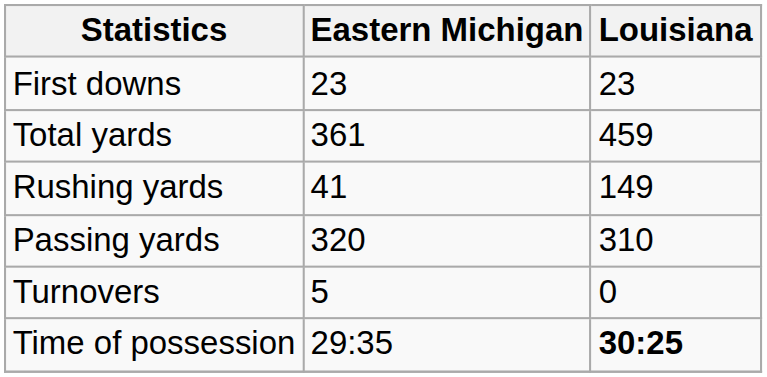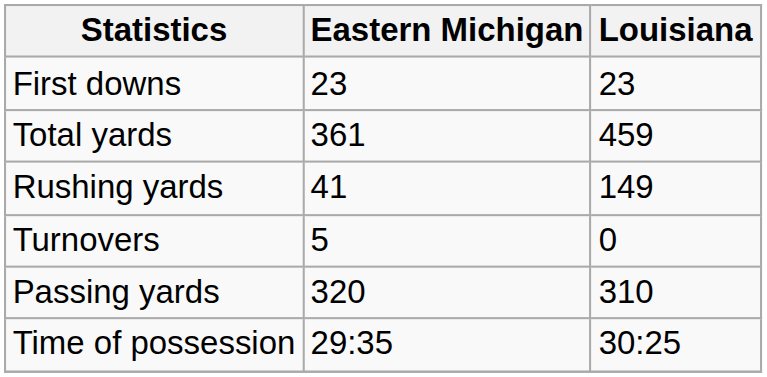rows swapped: (116, 239) <-> (86, 291)
(641, 344) bold -> (640, 344) normal
